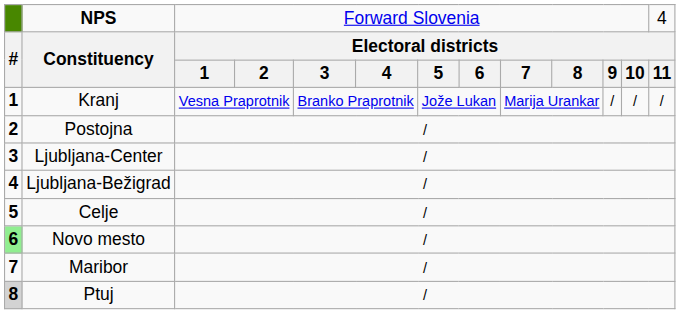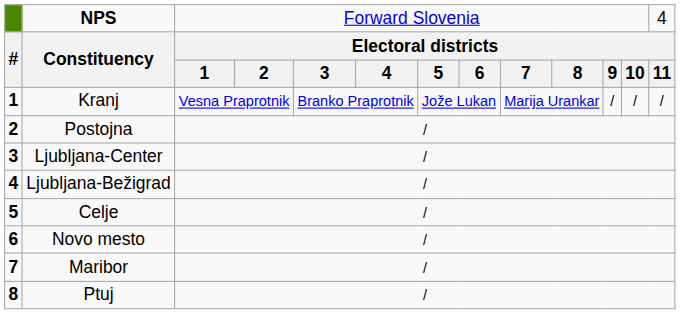(13, 239) lightgreen background -> (13, 239) no background
(13, 294) lightgrey background -> (13, 294) no background
